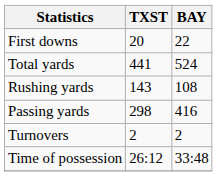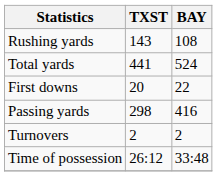rows swapped: (43, 40) <-> (51, 87)
